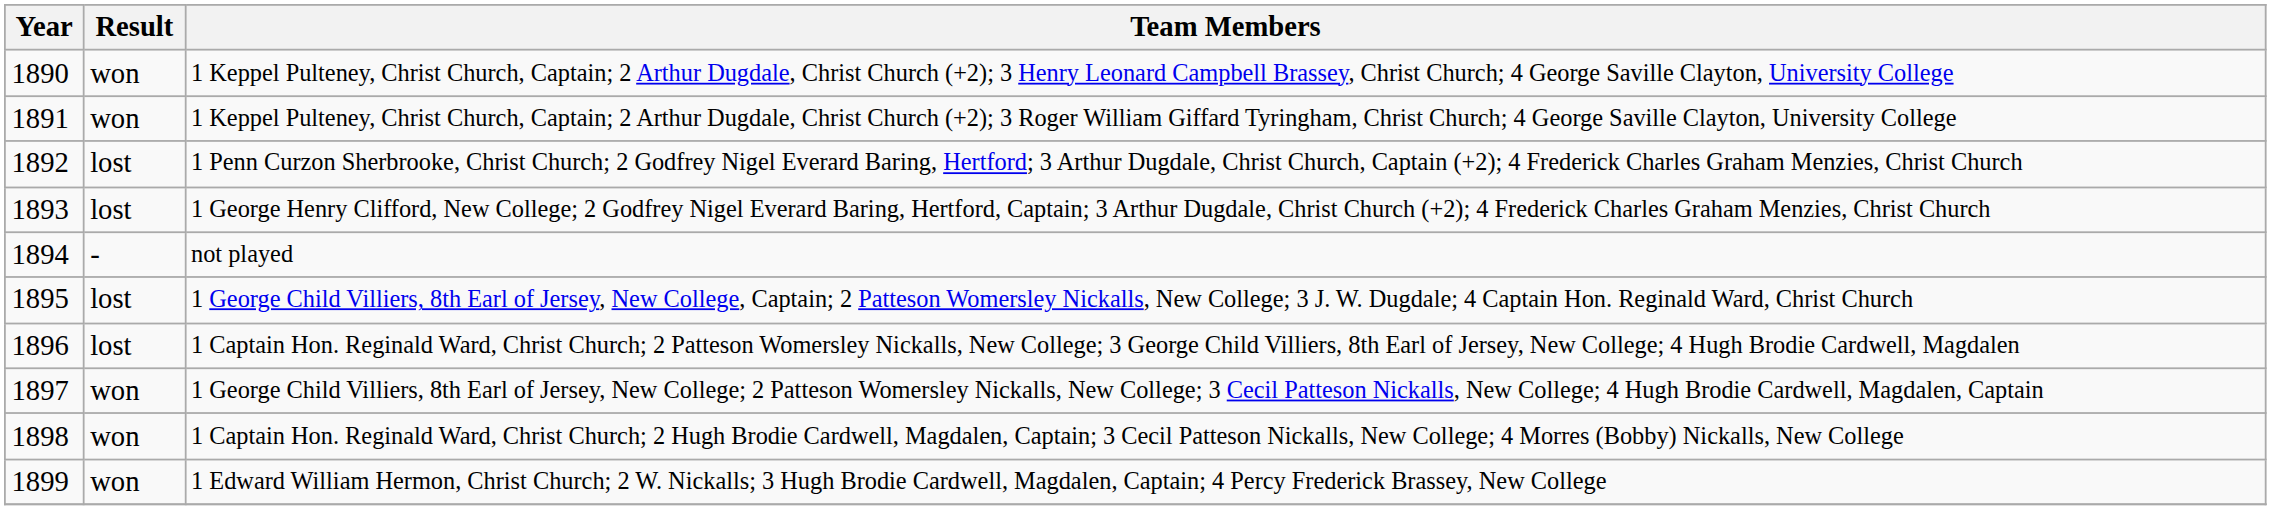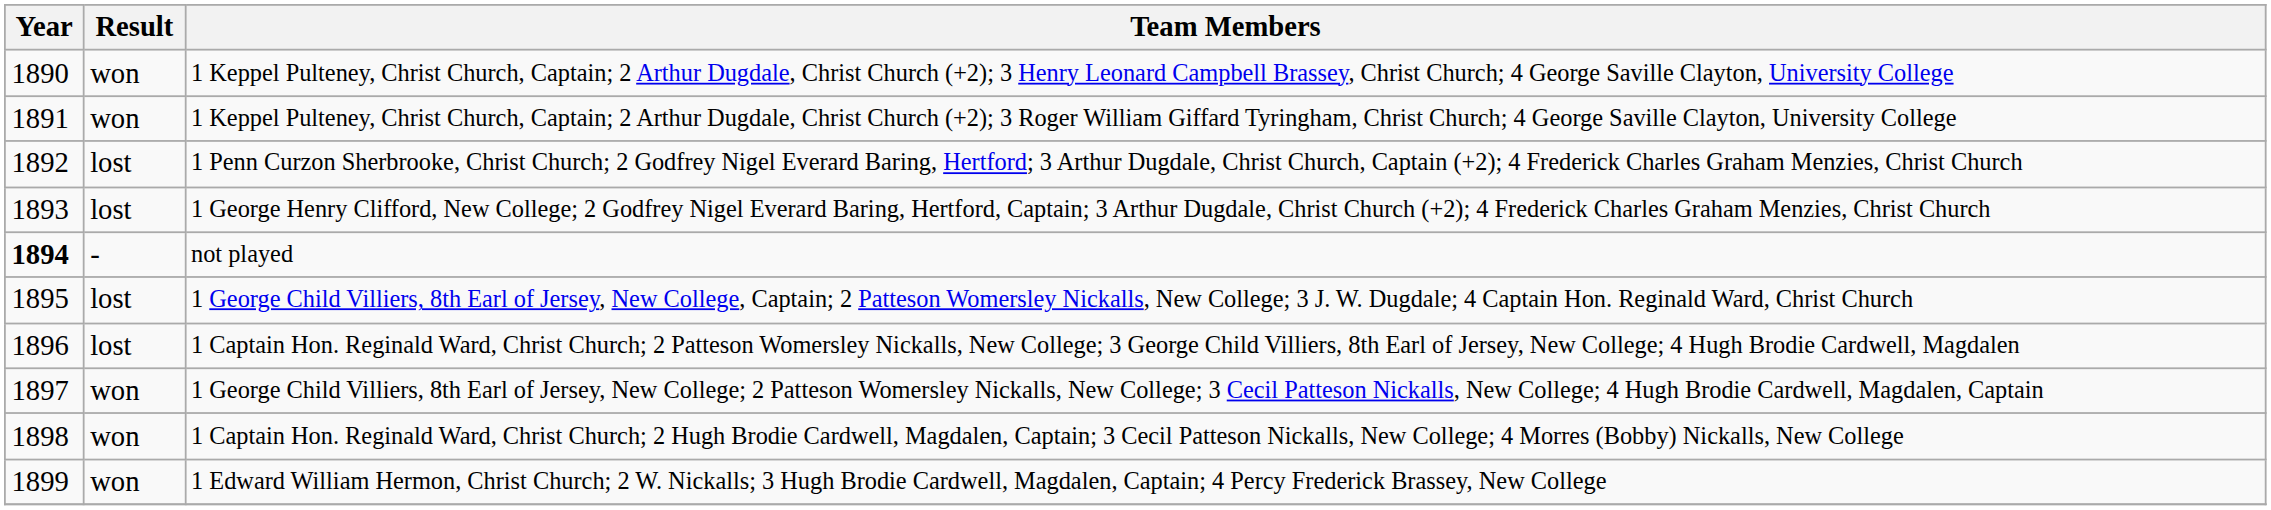(40, 254) normal -> (40, 254) bold
